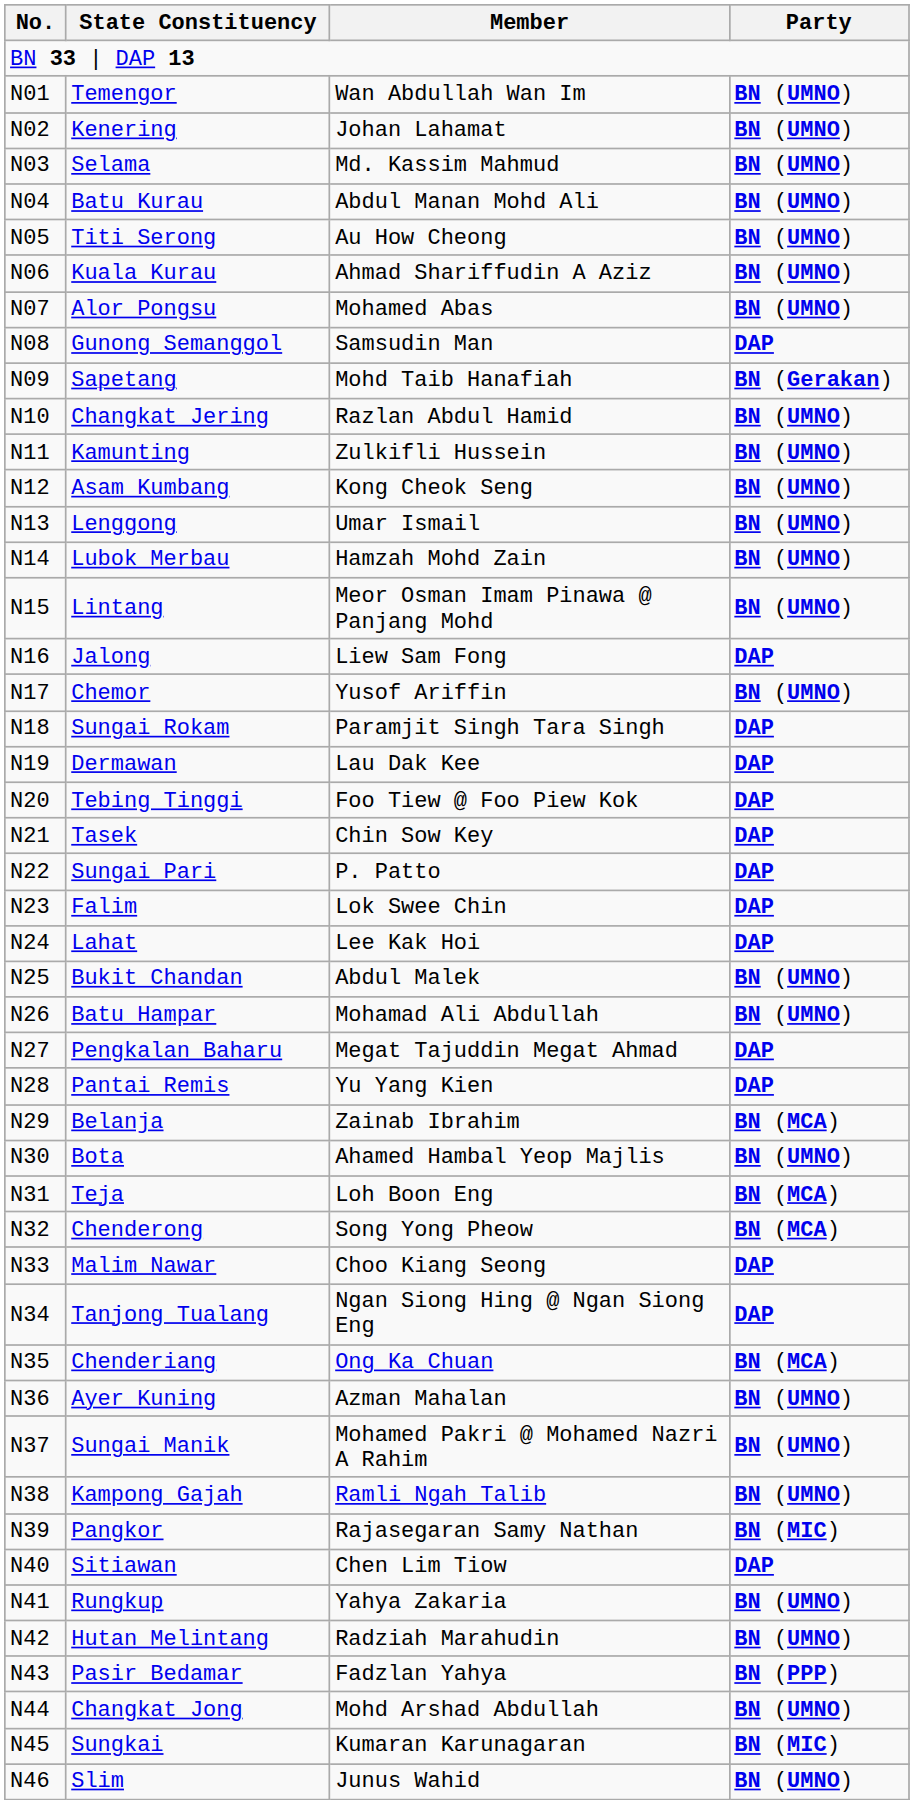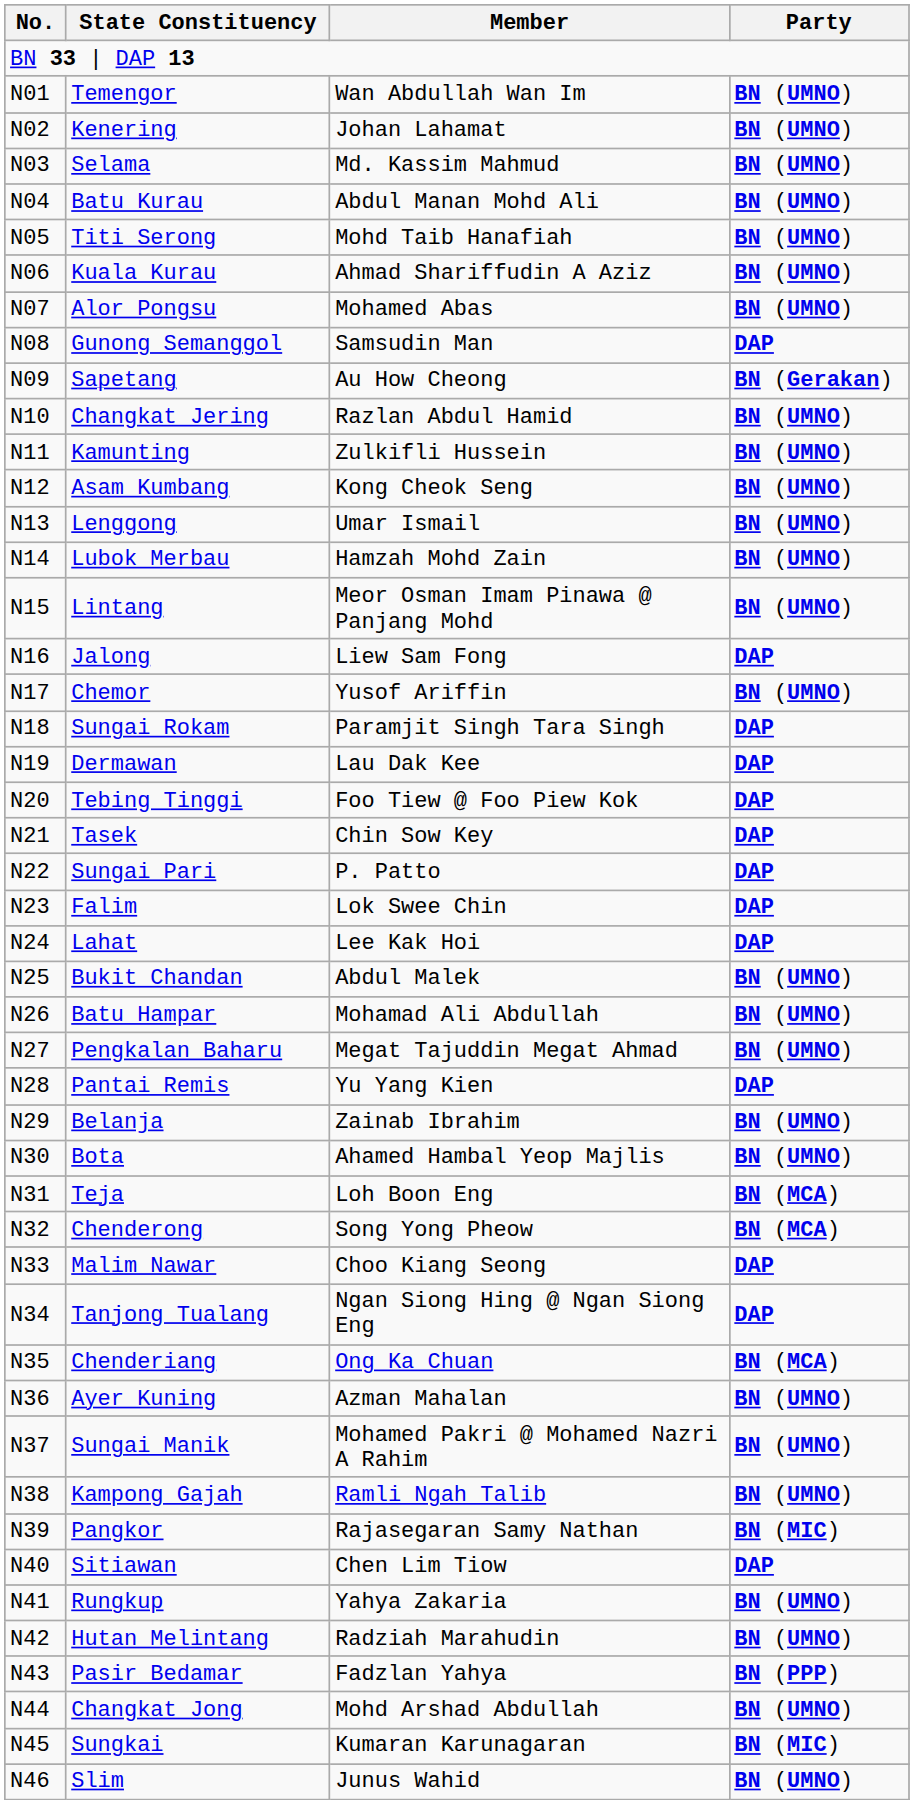(421, 238) Au How Cheong -> (454, 238) Mohd Taib Hanafiah
(454, 381) Mohd Taib Hanafiah -> (421, 381) Au How Cheong
(754, 1051) DAP -> (794, 1051) BN (UMNO)
(787, 1122) BN (MCA) -> (794, 1122) BN (UMNO)
